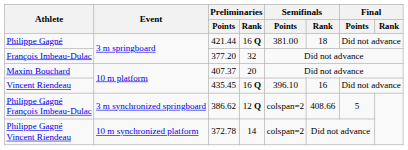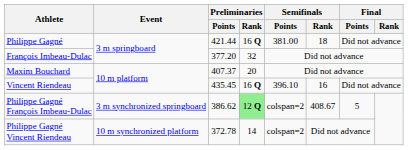(252, 106) no background -> (252, 106) lightgreen background
(323, 106) 408.66 -> (323, 106) 408.67
